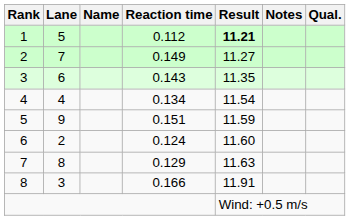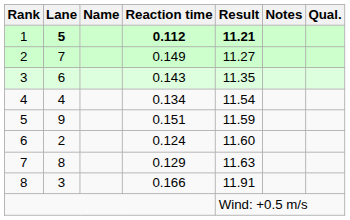(62, 36) normal -> (62, 36) bold
(169, 36) normal -> (169, 36) bold
